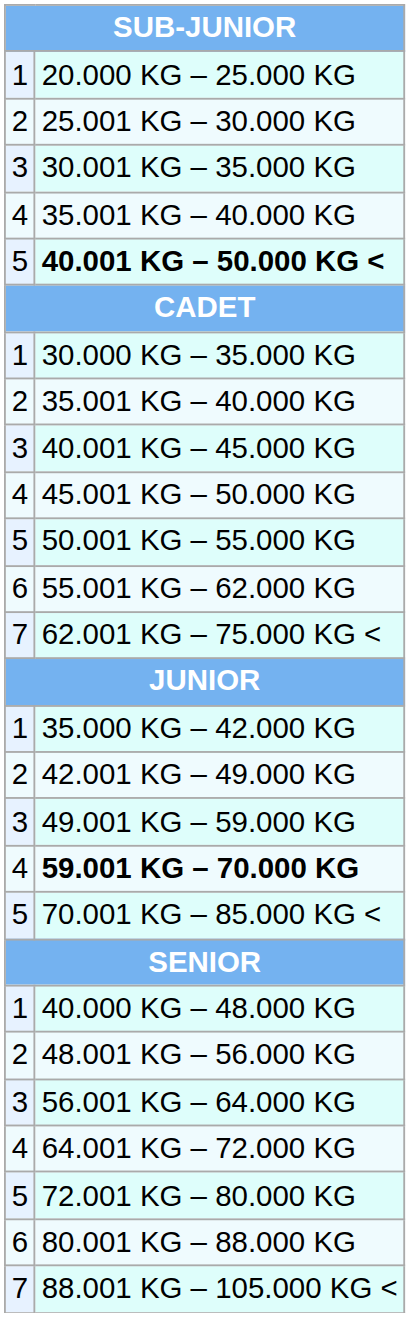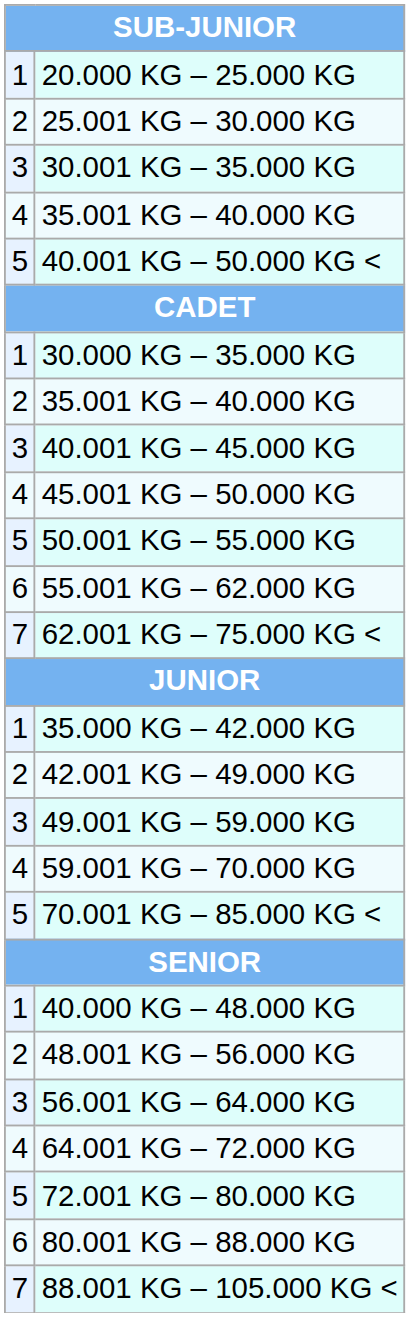(213, 261) bold -> (211, 261) normal
(200, 868) bold -> (199, 868) normal
